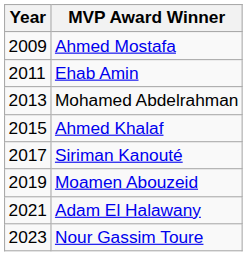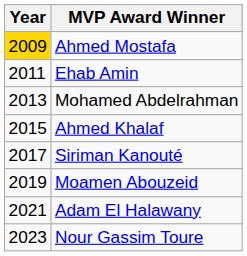(28, 45) no background -> (28, 45) gold background
